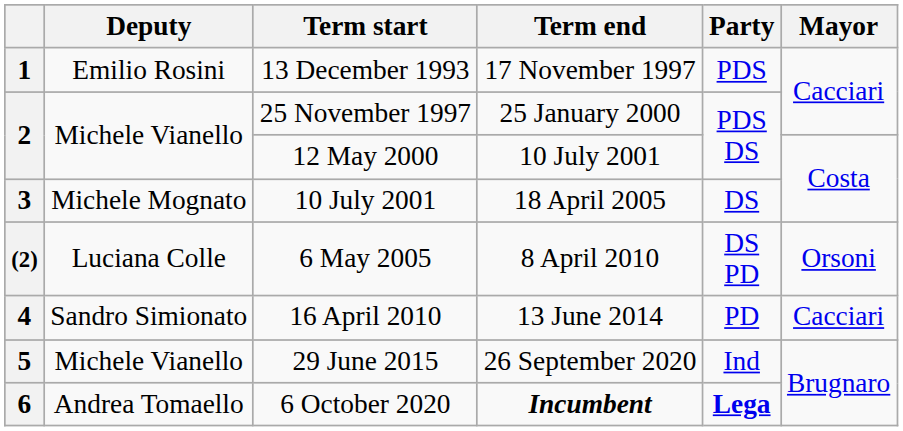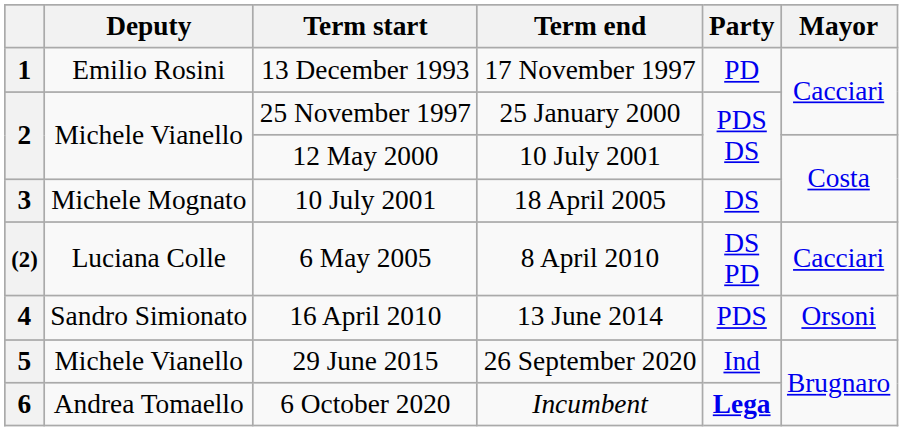(742, 69) PDS -> (742, 69) PD
(839, 258) Orsoni -> (839, 258) Cacciari
(742, 317) PD -> (742, 317) PDS
(839, 317) Cacciari -> (839, 317) Orsoni
(590, 404) bold -> (590, 404) normal
